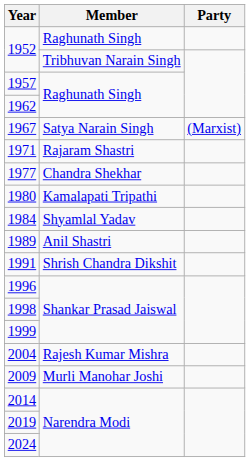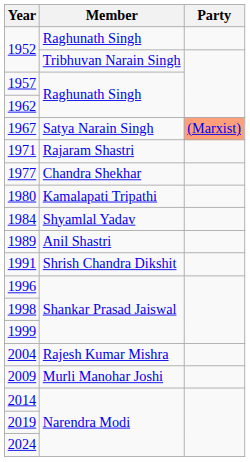(214, 128) no background -> (214, 128) lightsalmon background
